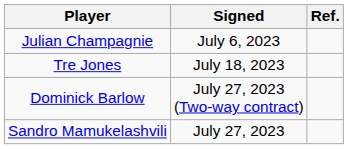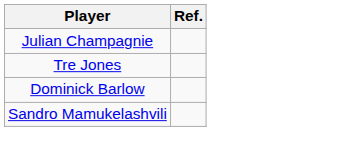- column: (239, 16)
